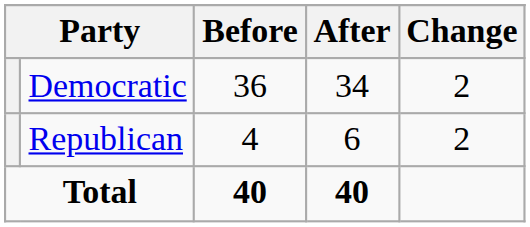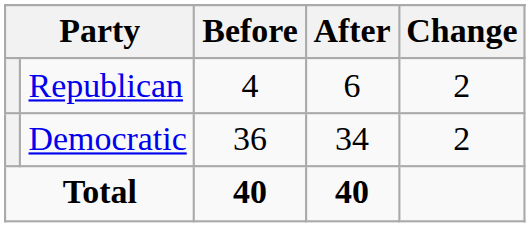rows swapped: (108, 85) <-> (106, 138)
